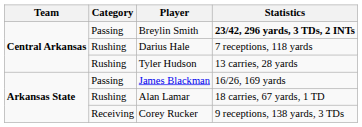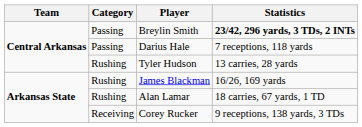(109, 46) Rushing -> (107, 46) Passing
(107, 80) Passing -> (109, 80) Rushing
